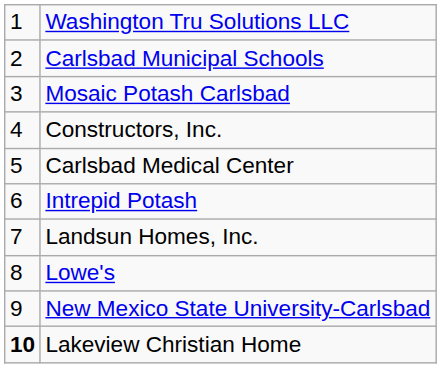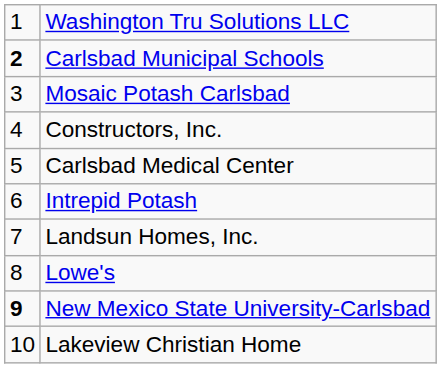(16, 58) normal -> (16, 58) bold
(16, 308) normal -> (16, 308) bold
(22, 344) bold -> (22, 344) normal
